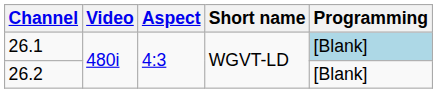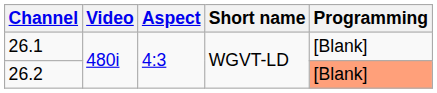(341, 46) lightblue background -> (341, 46) no background
(341, 74) no background -> (341, 74) lightsalmon background
